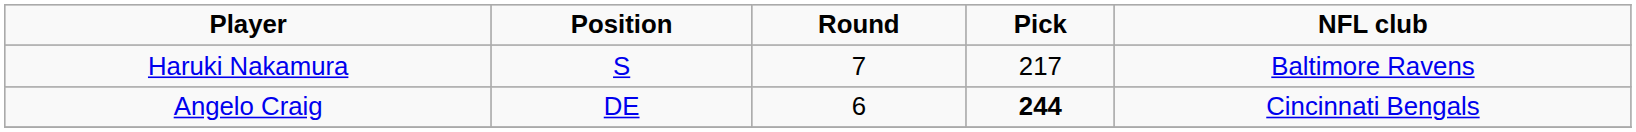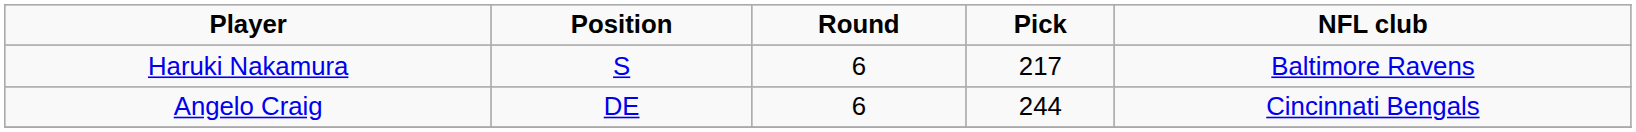(859, 65) 7 -> (859, 65) 6
(1040, 106) bold -> (1040, 106) normal
